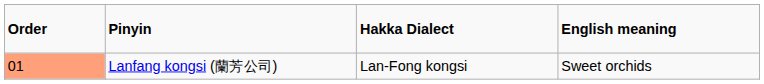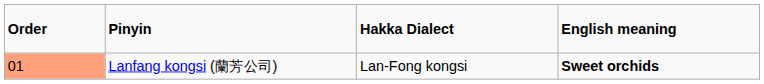(607, 66) normal -> (610, 66) bold
